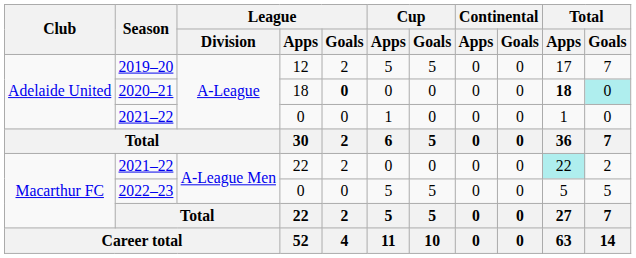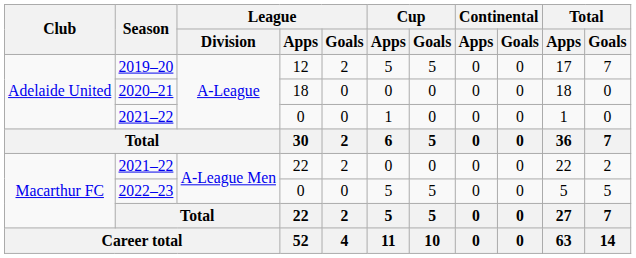(344, 91) bold -> (344, 91) normal
(564, 91) bold -> (564, 91) normal
(607, 91) paleturquoise background -> (607, 91) no background
(564, 166) paleturquoise background -> (564, 166) no background
